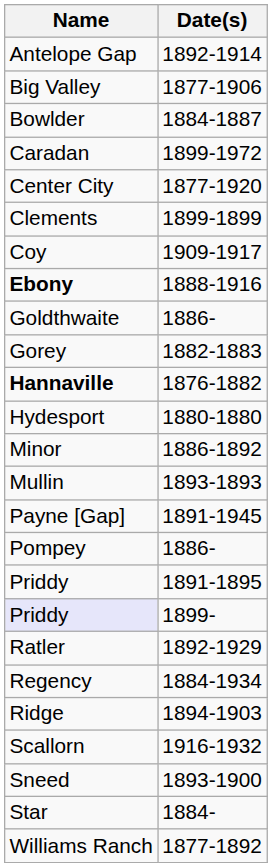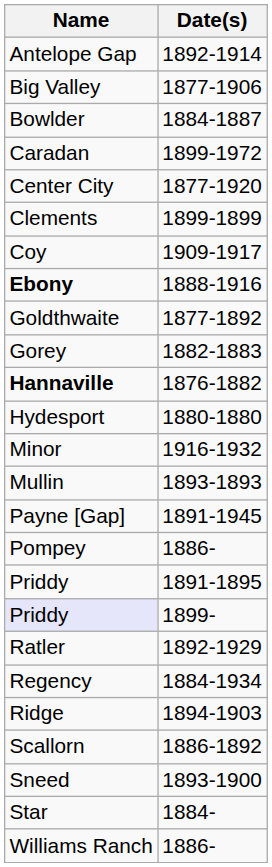(189, 317) 1886- -> (212, 317) 1877-1892
(212, 449) 1886-1892 -> (212, 449) 1916-1932
(212, 746) 1916-1932 -> (212, 746) 1886-1892
(212, 845) 1877-1892 -> (189, 845) 1886-
